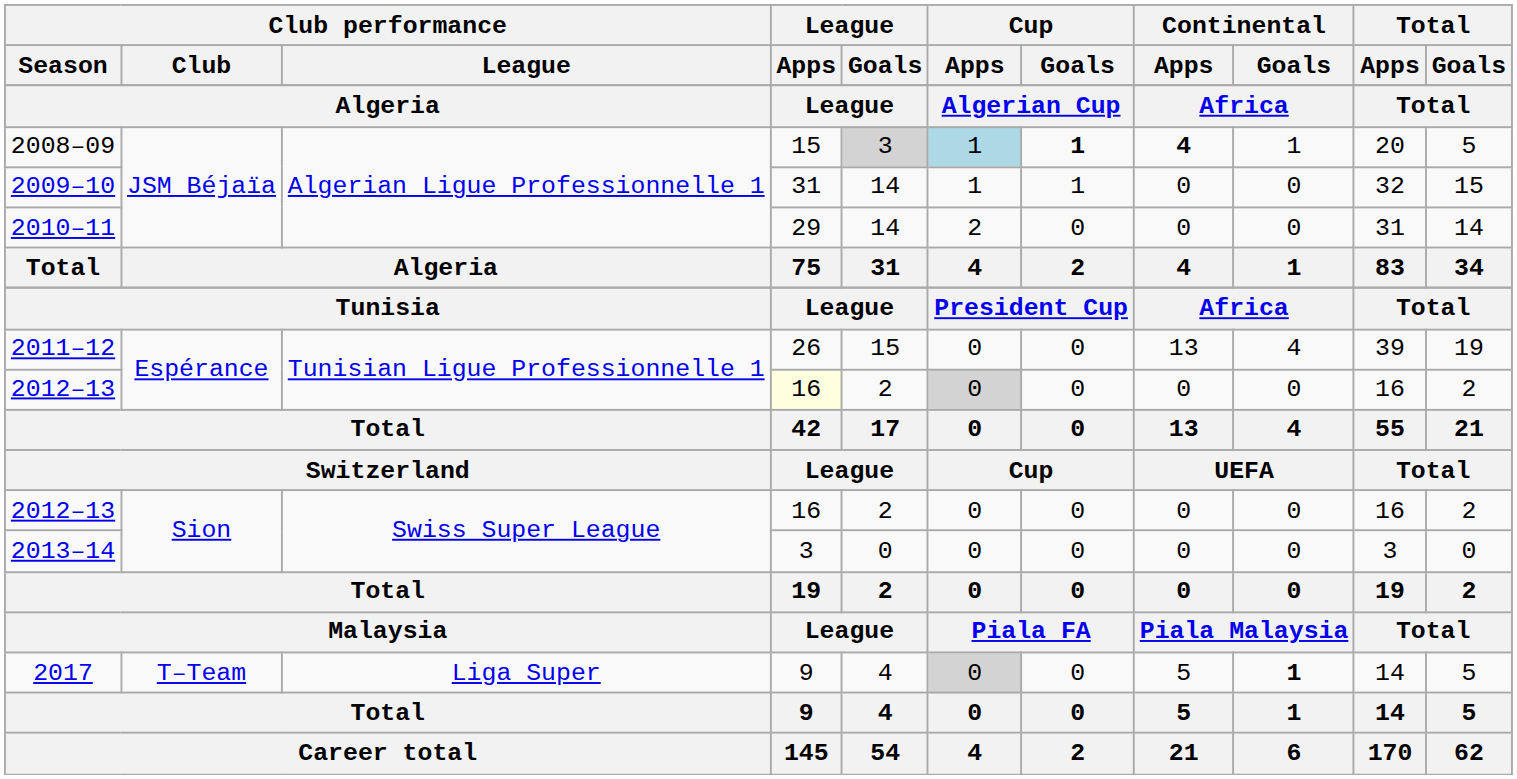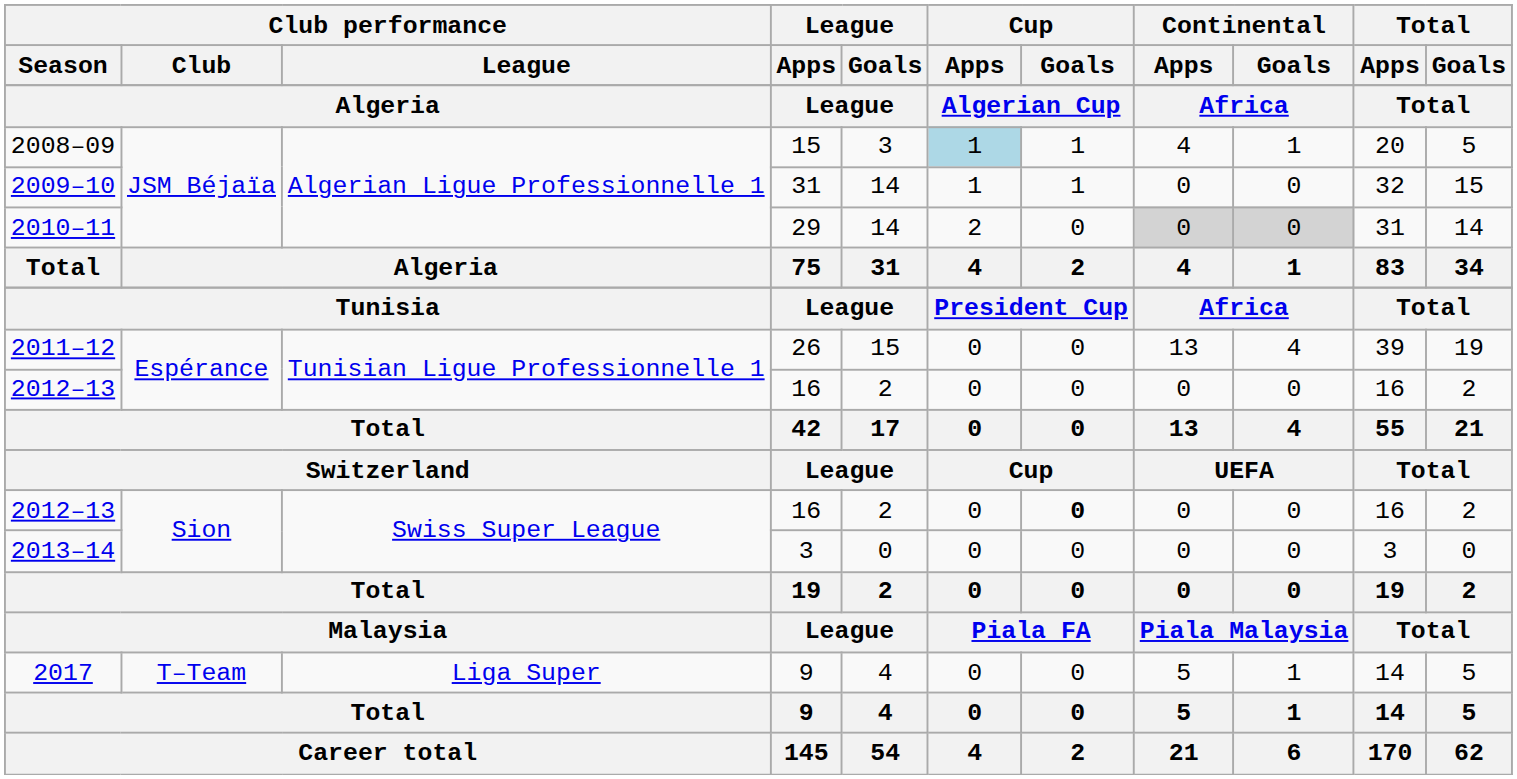(885, 147) lightgrey background -> (885, 147) no background
(1078, 147) bold -> (1078, 147) normal
(1184, 147) bold -> (1184, 147) normal
(1184, 228) no background -> (1184, 228) lightgrey background
(1294, 228) no background -> (1294, 228) lightgrey background
(806, 389) lightyellow background -> (806, 389) no background
(975, 389) lightgrey background -> (975, 389) no background
(1078, 511) normal -> (1078, 511) bold
(975, 673) lightgrey background -> (975, 673) no background
(1294, 673) bold -> (1294, 673) normal
